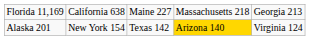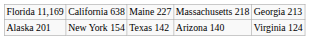(200, 27) gold background -> (200, 27) no background
